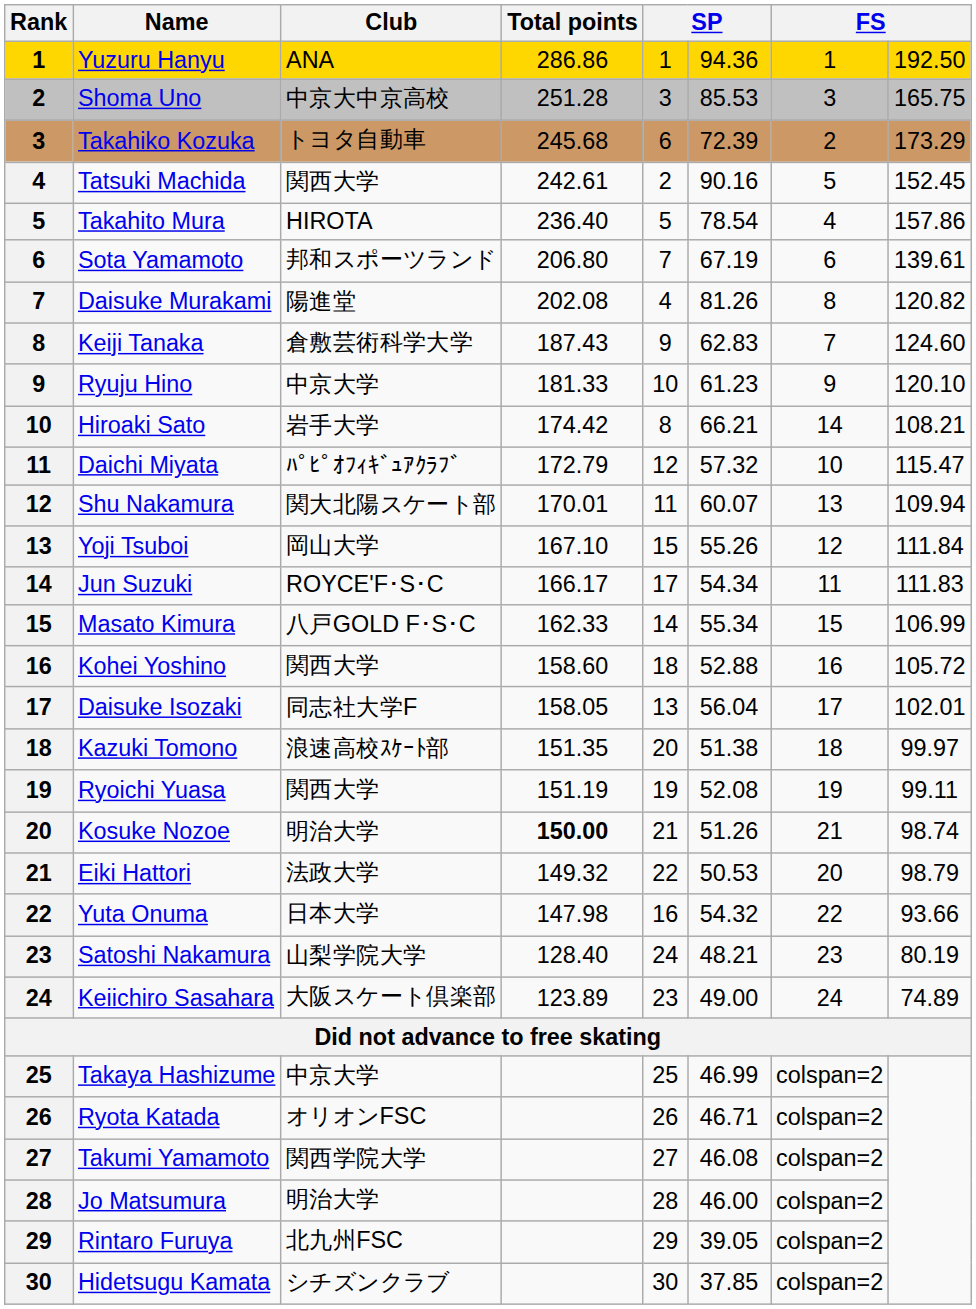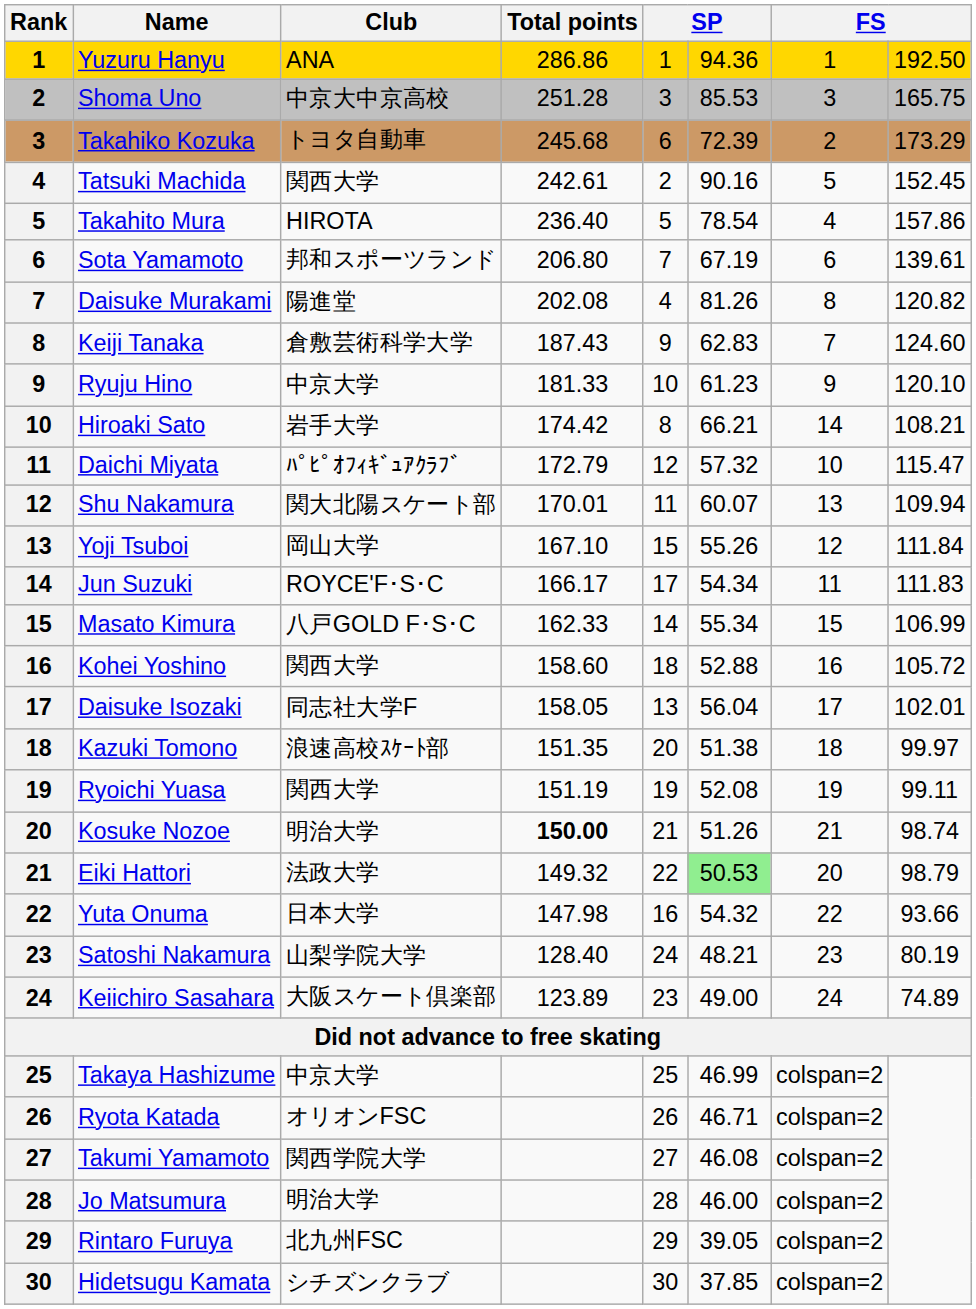(729, 873) no background -> (729, 873) lightgreen background
